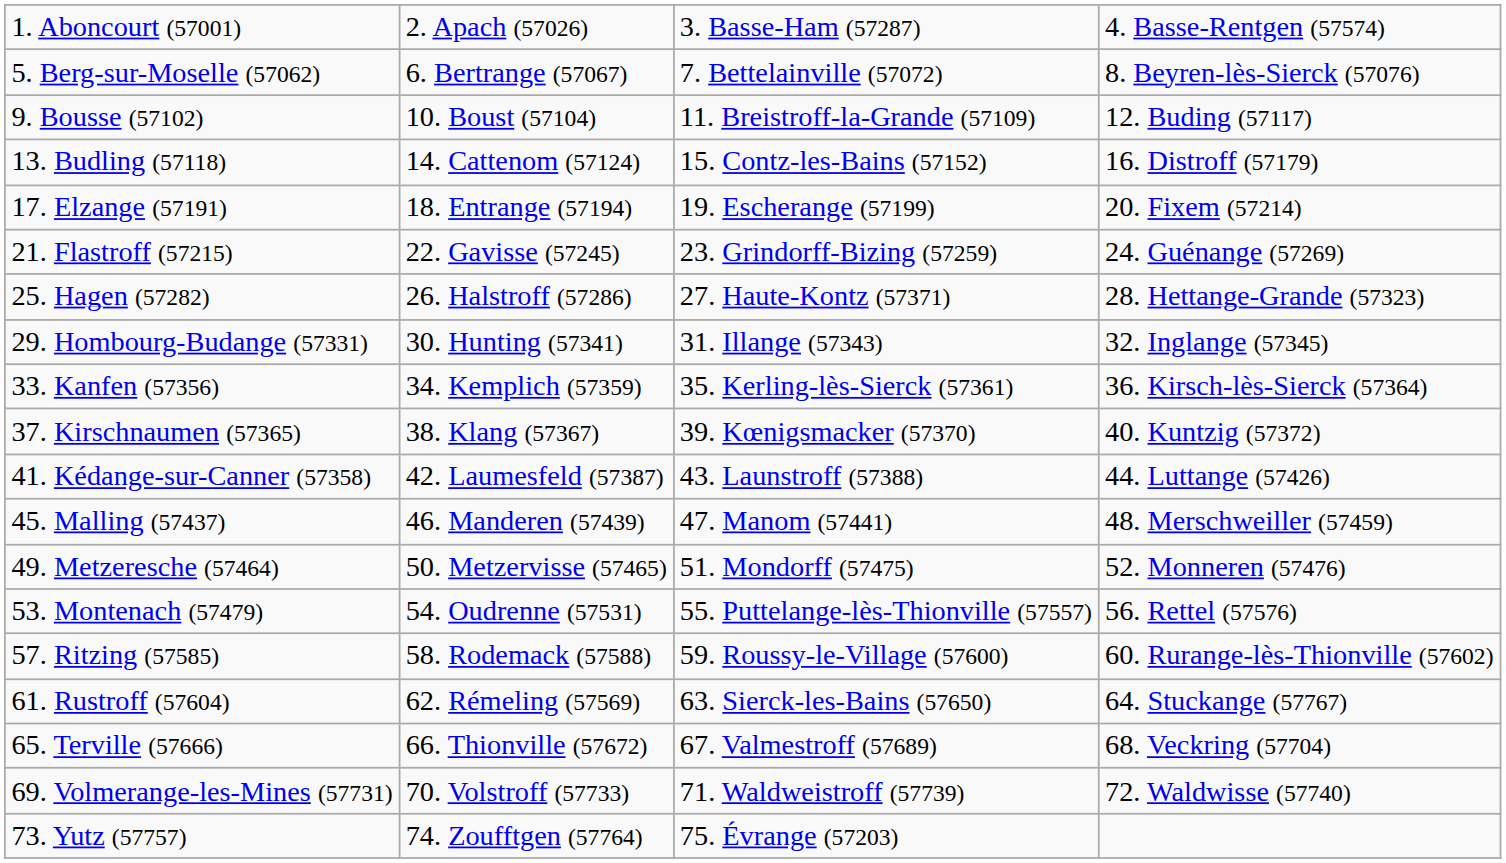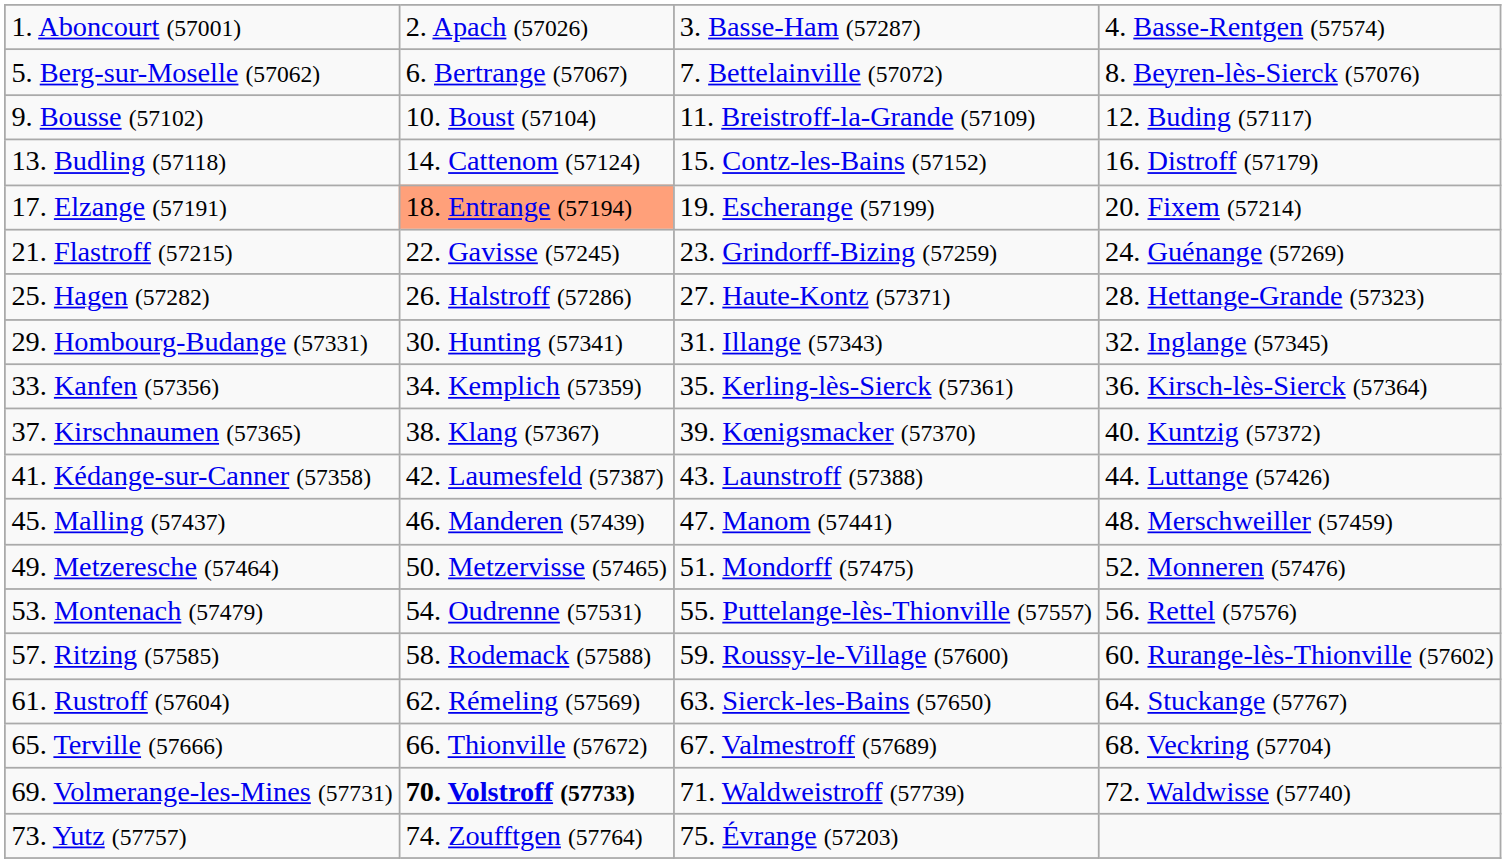(519, 206) no background -> (519, 206) lightsalmon background
(517, 790) normal -> (520, 790) bold
